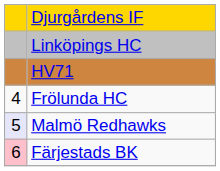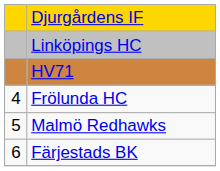(16, 125) lavender background -> (16, 125) no background
(16, 152) pink background -> (16, 152) no background
